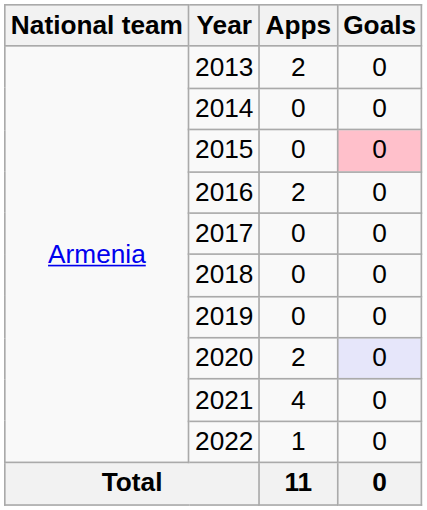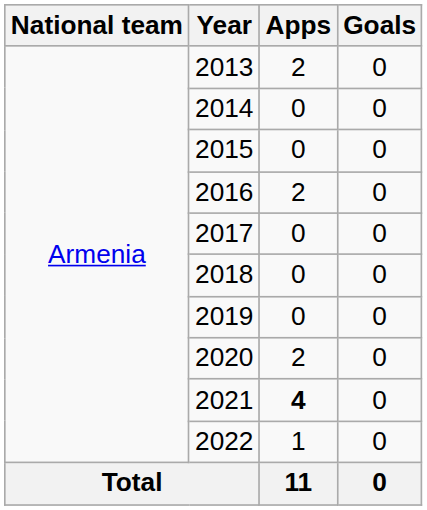(380, 150) pink background -> (380, 150) no background
(380, 358) lavender background -> (380, 358) no background
(298, 399) normal -> (298, 399) bold
